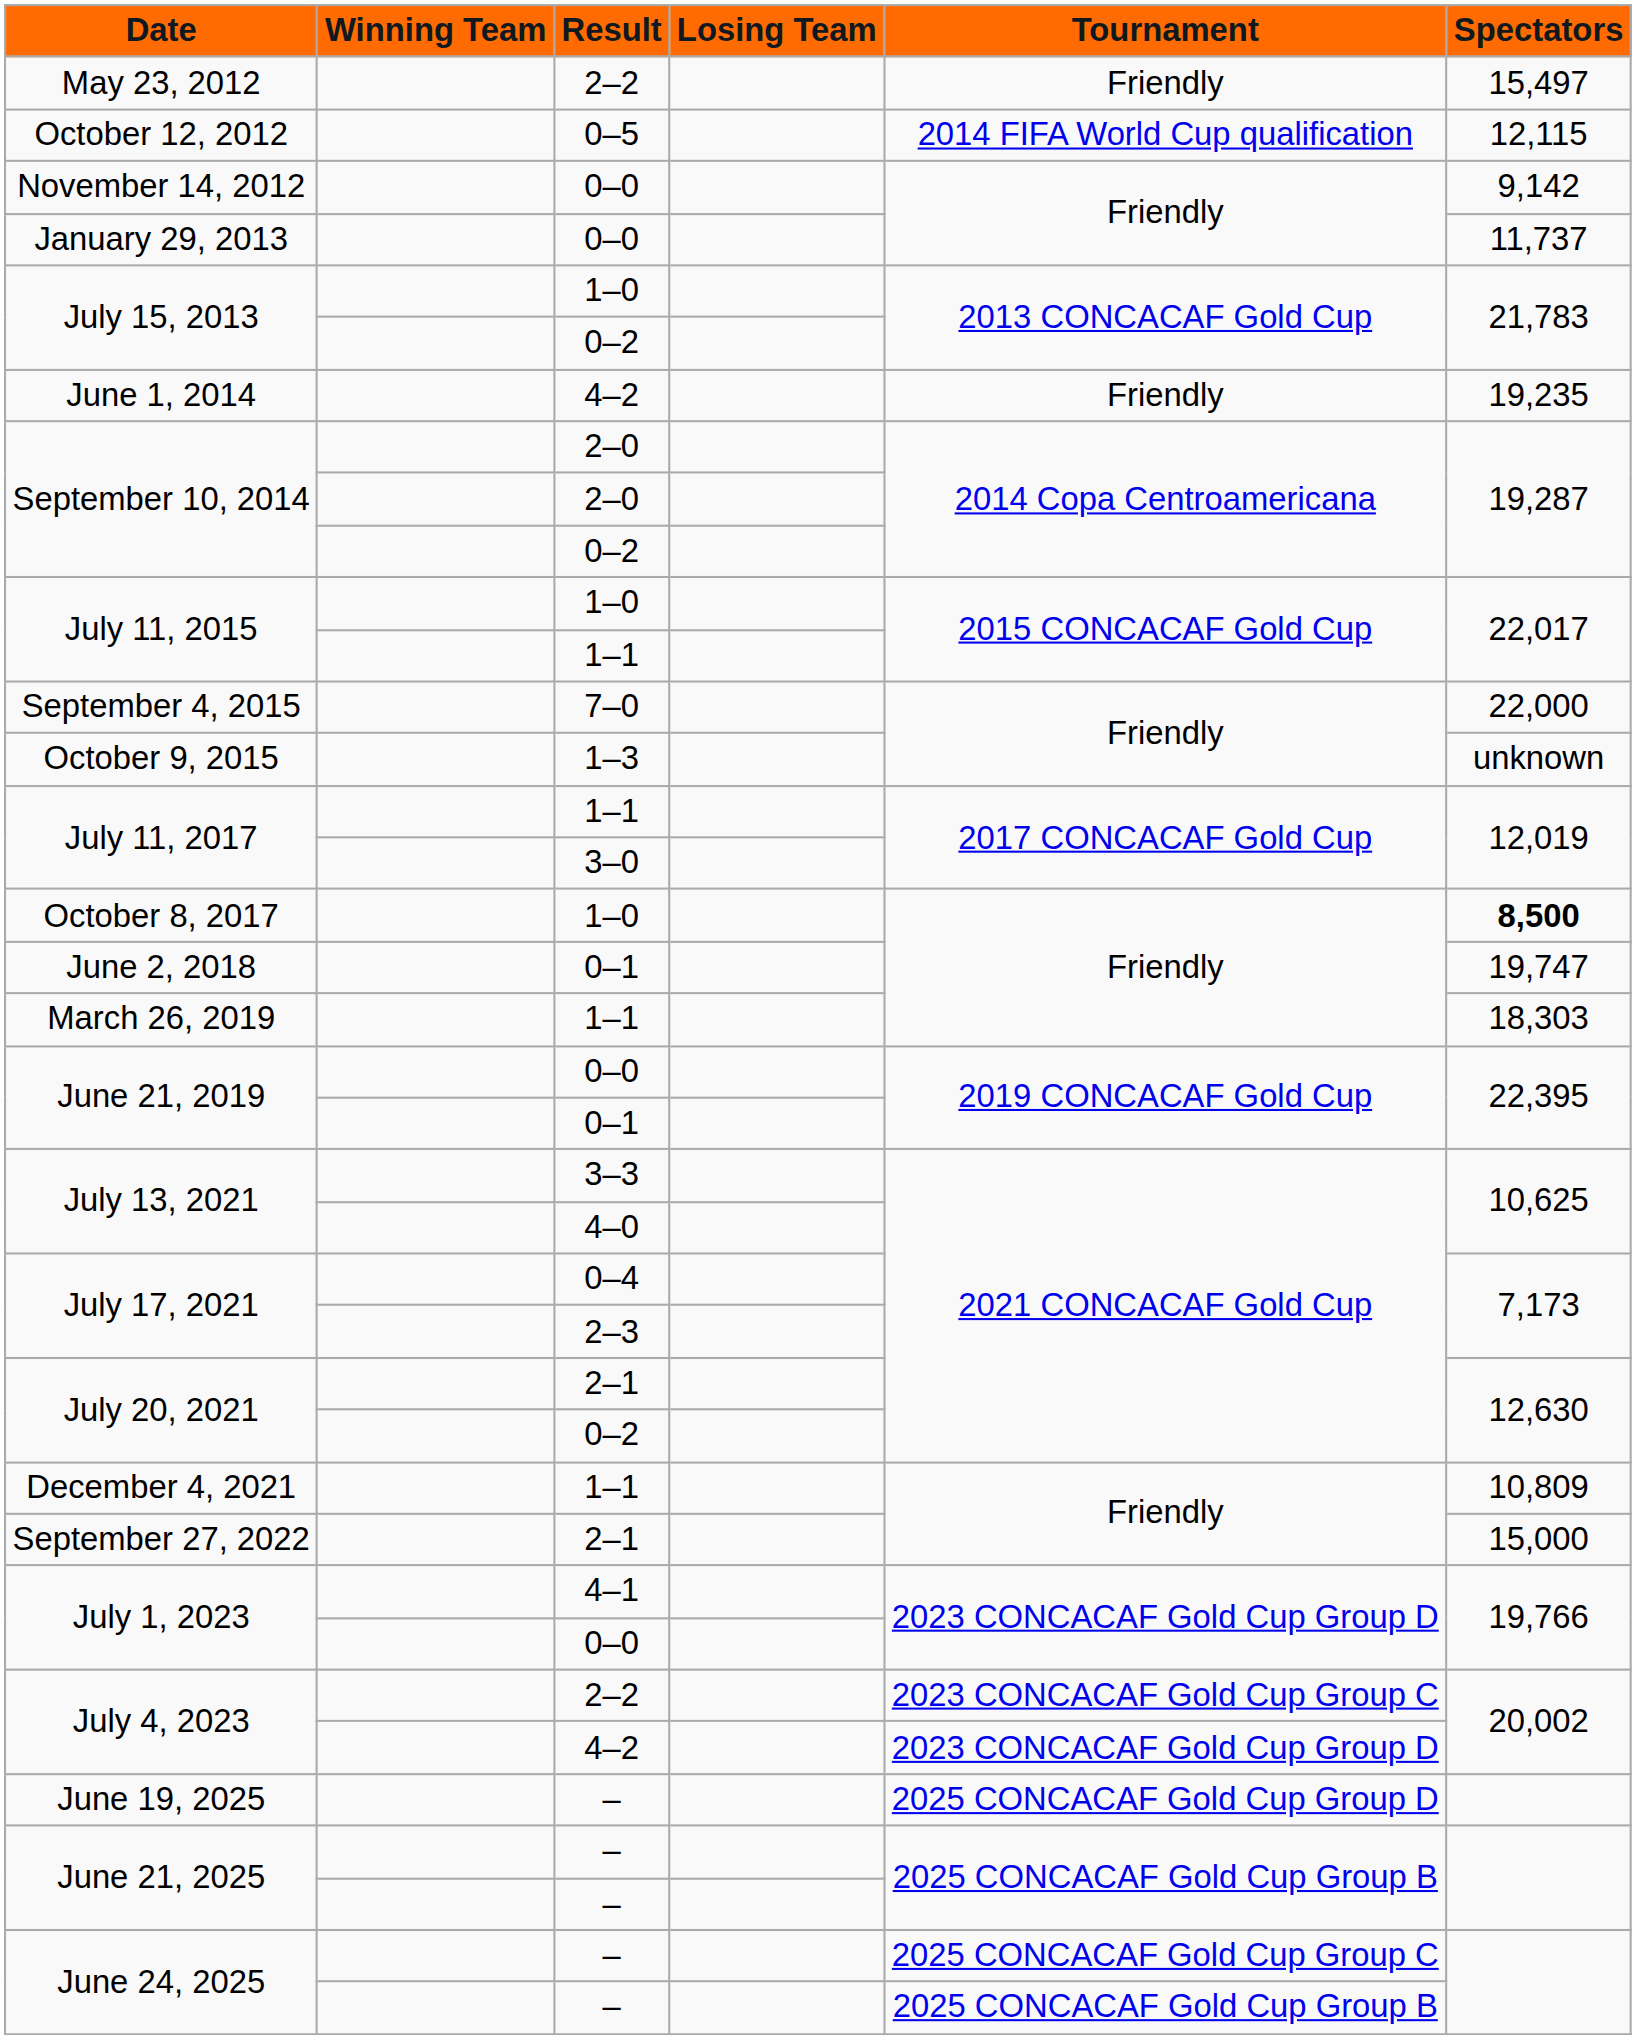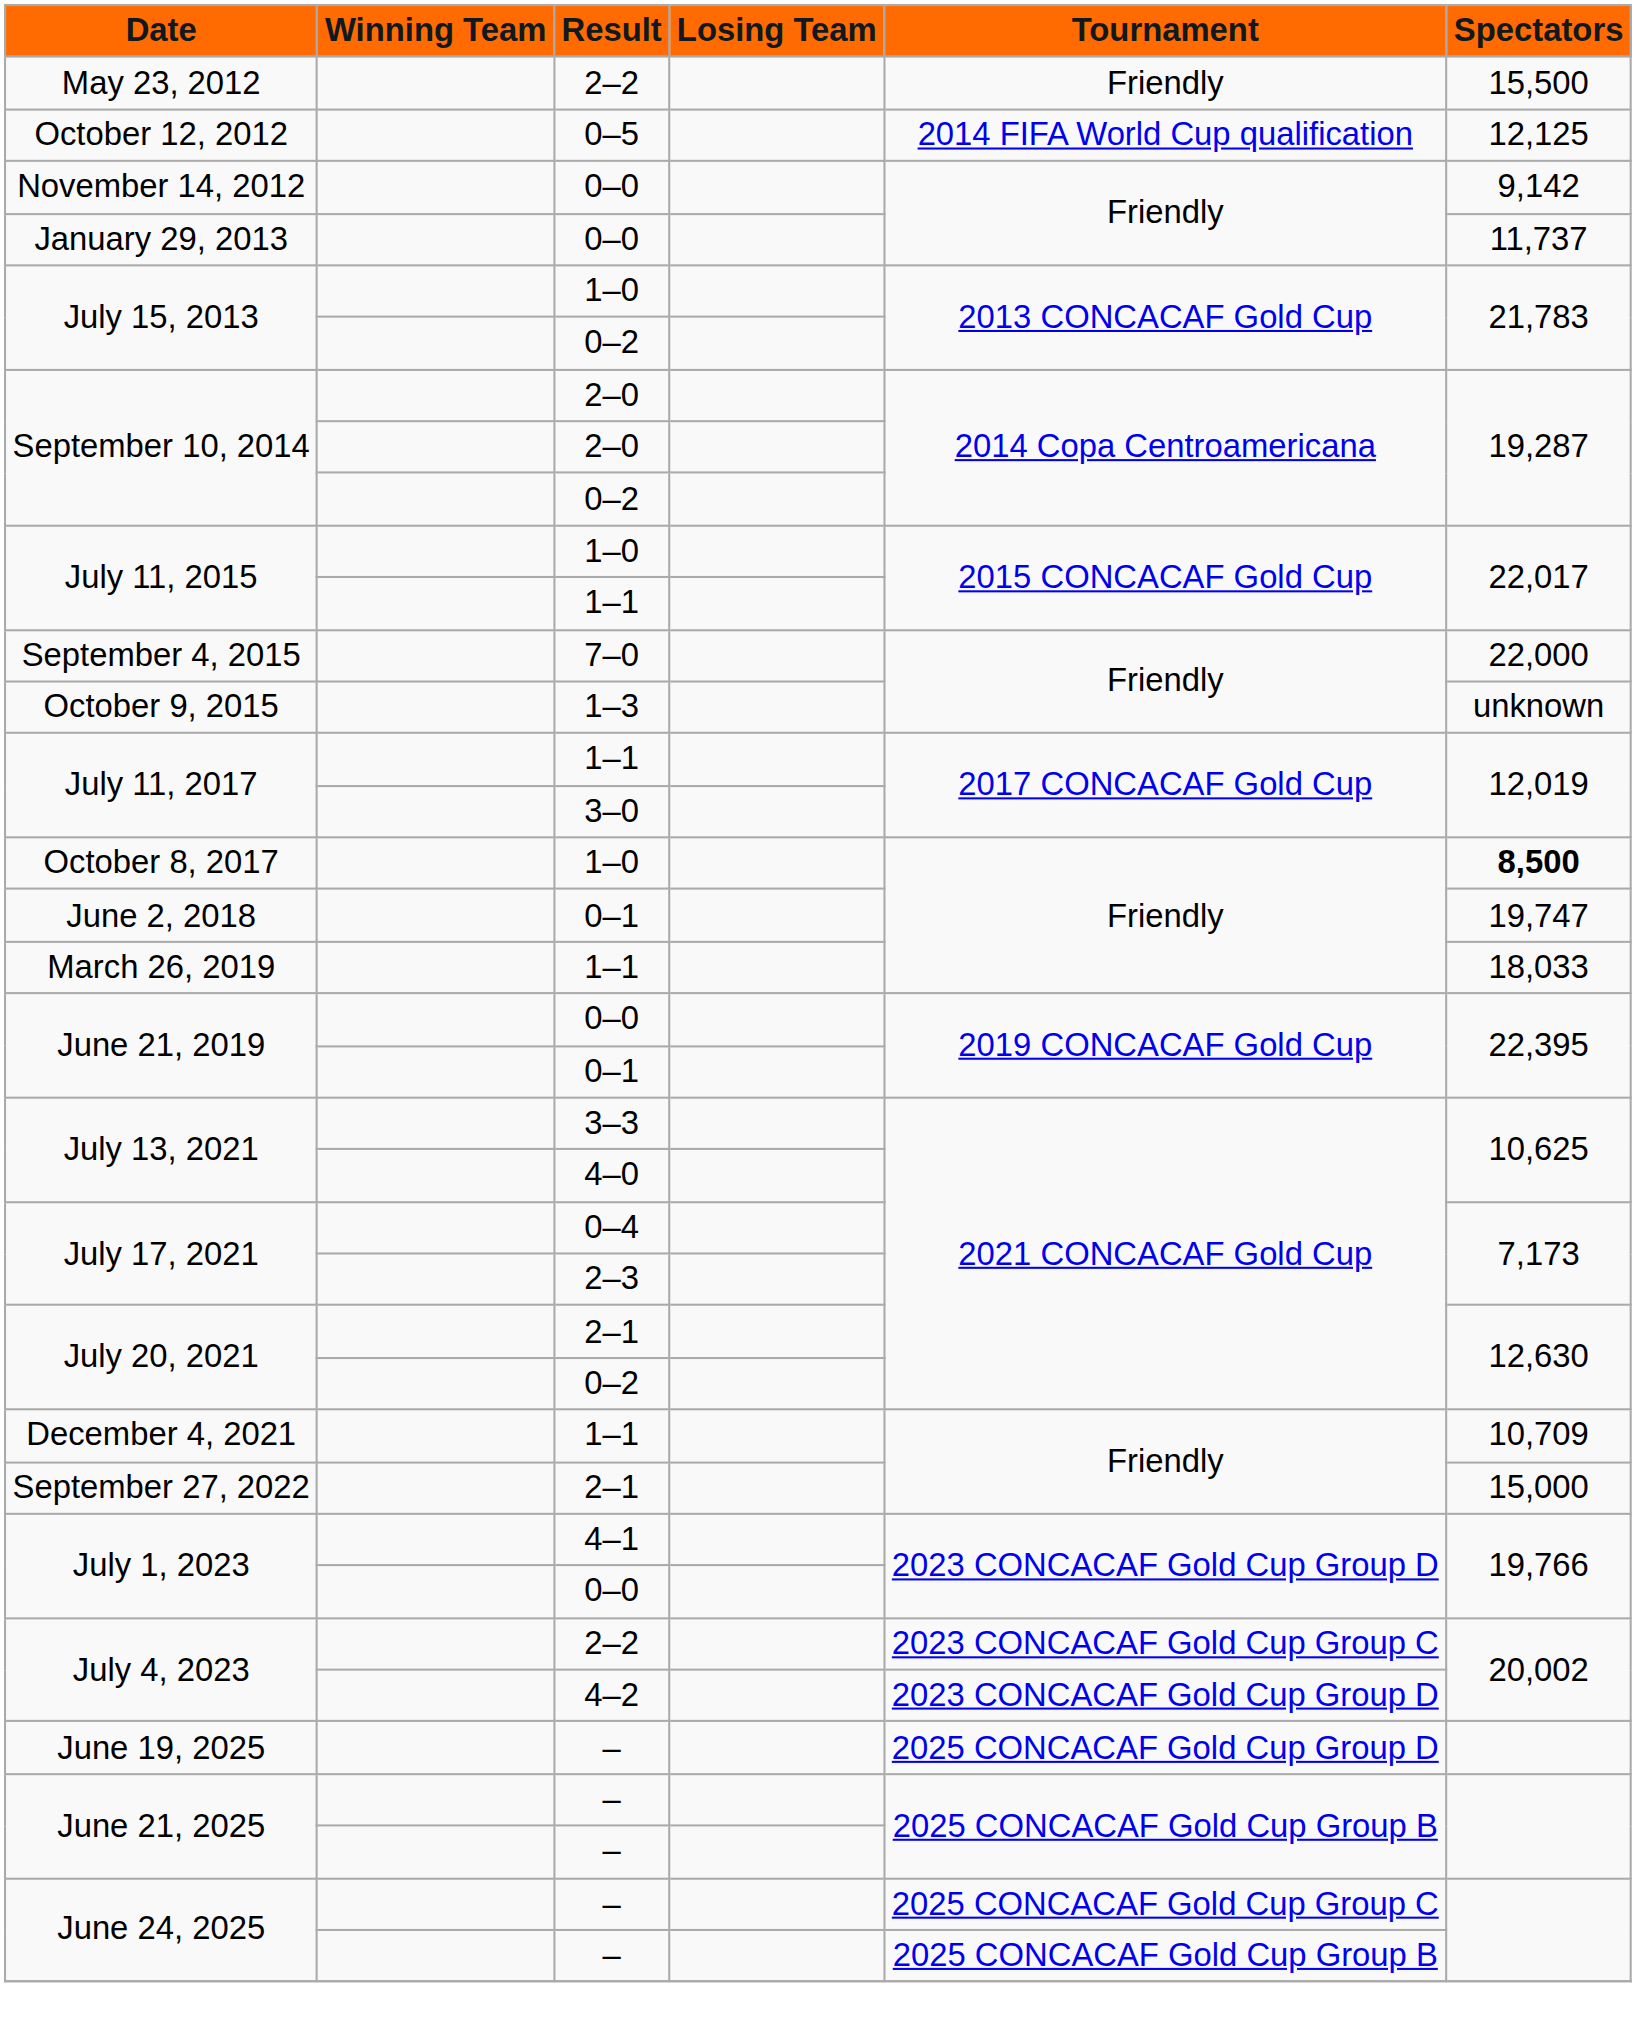(1539, 82) 15,497 -> (1539, 82) 15,500
(1539, 134) 12,115 -> (1539, 134) 12,125
- row: (161, 394)
(1539, 1018) 18,303 -> (1539, 966) 18,033
(1539, 1487) 10,809 -> (1539, 1435) 10,709
